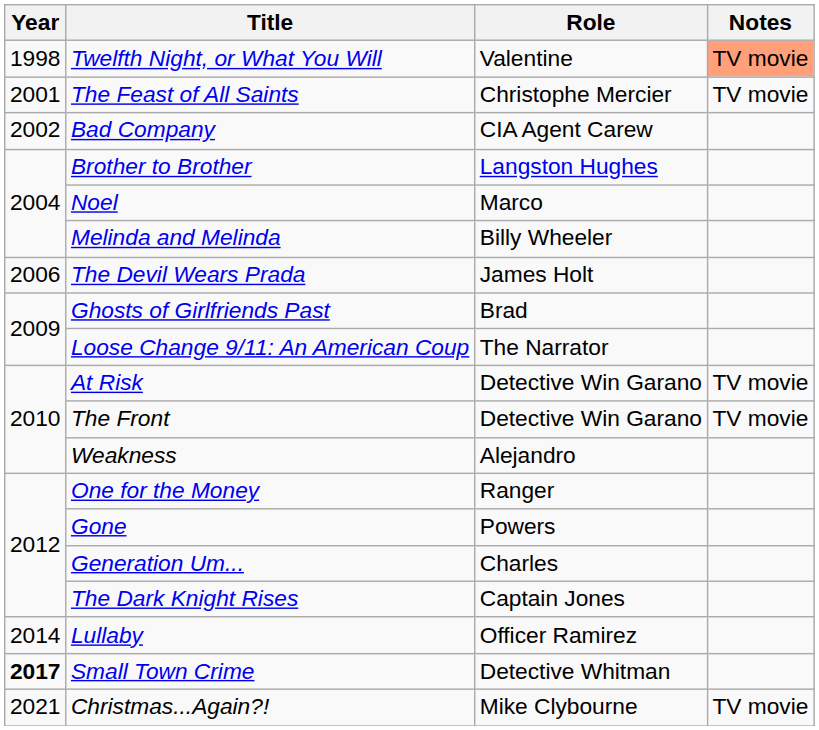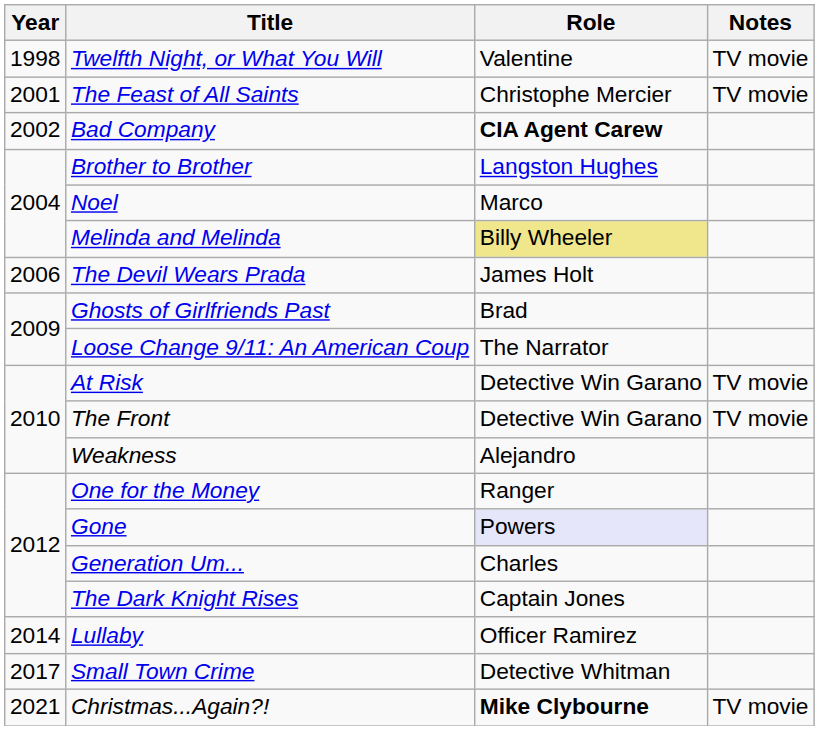(760, 58) lightsalmon background -> (760, 58) no background
(566, 130) normal -> (571, 130) bold
(546, 238) no background -> (546, 238) khaki background
(518, 526) no background -> (518, 526) lavender background
(35, 671) bold -> (35, 671) normal
(559, 707) normal -> (564, 707) bold
